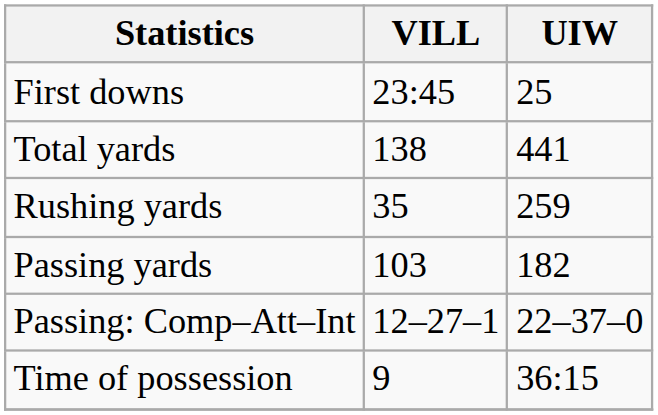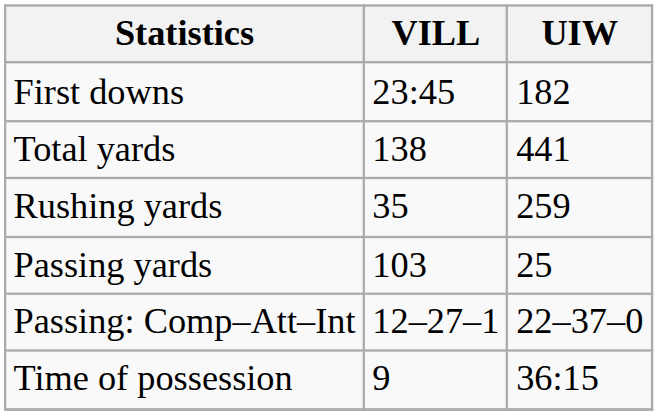(534, 91) 25 -> (543, 91) 182
(543, 264) 182 -> (534, 264) 25
